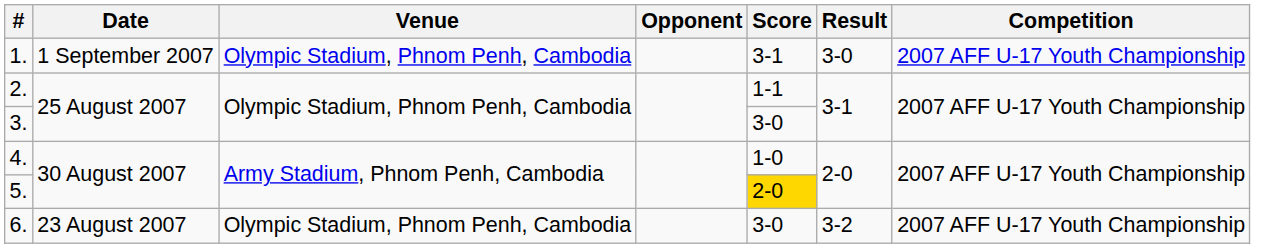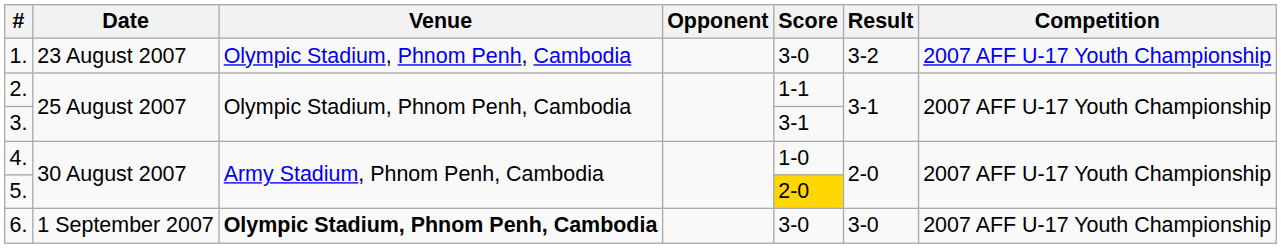(126, 55) 1 September 2007 -> (112, 55) 23 August 2007
(768, 55) 3-1 -> (794, 55) 3-0
(837, 55) 3-0 -> (863, 55) 3-2
(768, 123) 3-0 -> (794, 123) 3-1
(112, 225) 23 August 2007 -> (126, 225) 1 September 2007
(427, 225) normal -> (440, 225) bold
(837, 225) 3-2 -> (863, 225) 3-0
